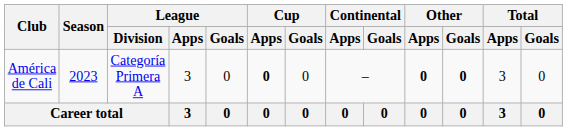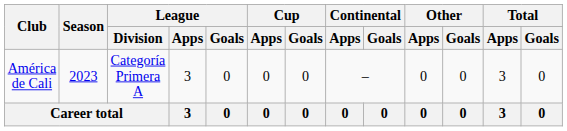(266, 76) bold -> (266, 76) normal
(424, 76) bold -> (424, 76) normal
(463, 76) bold -> (463, 76) normal
